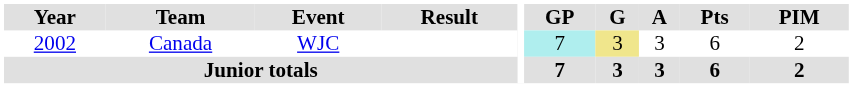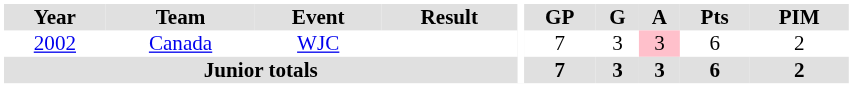(560, 43) paleturquoise background -> (560, 43) no background
(618, 43) khaki background -> (618, 43) no background
(659, 43) no background -> (659, 43) pink background
